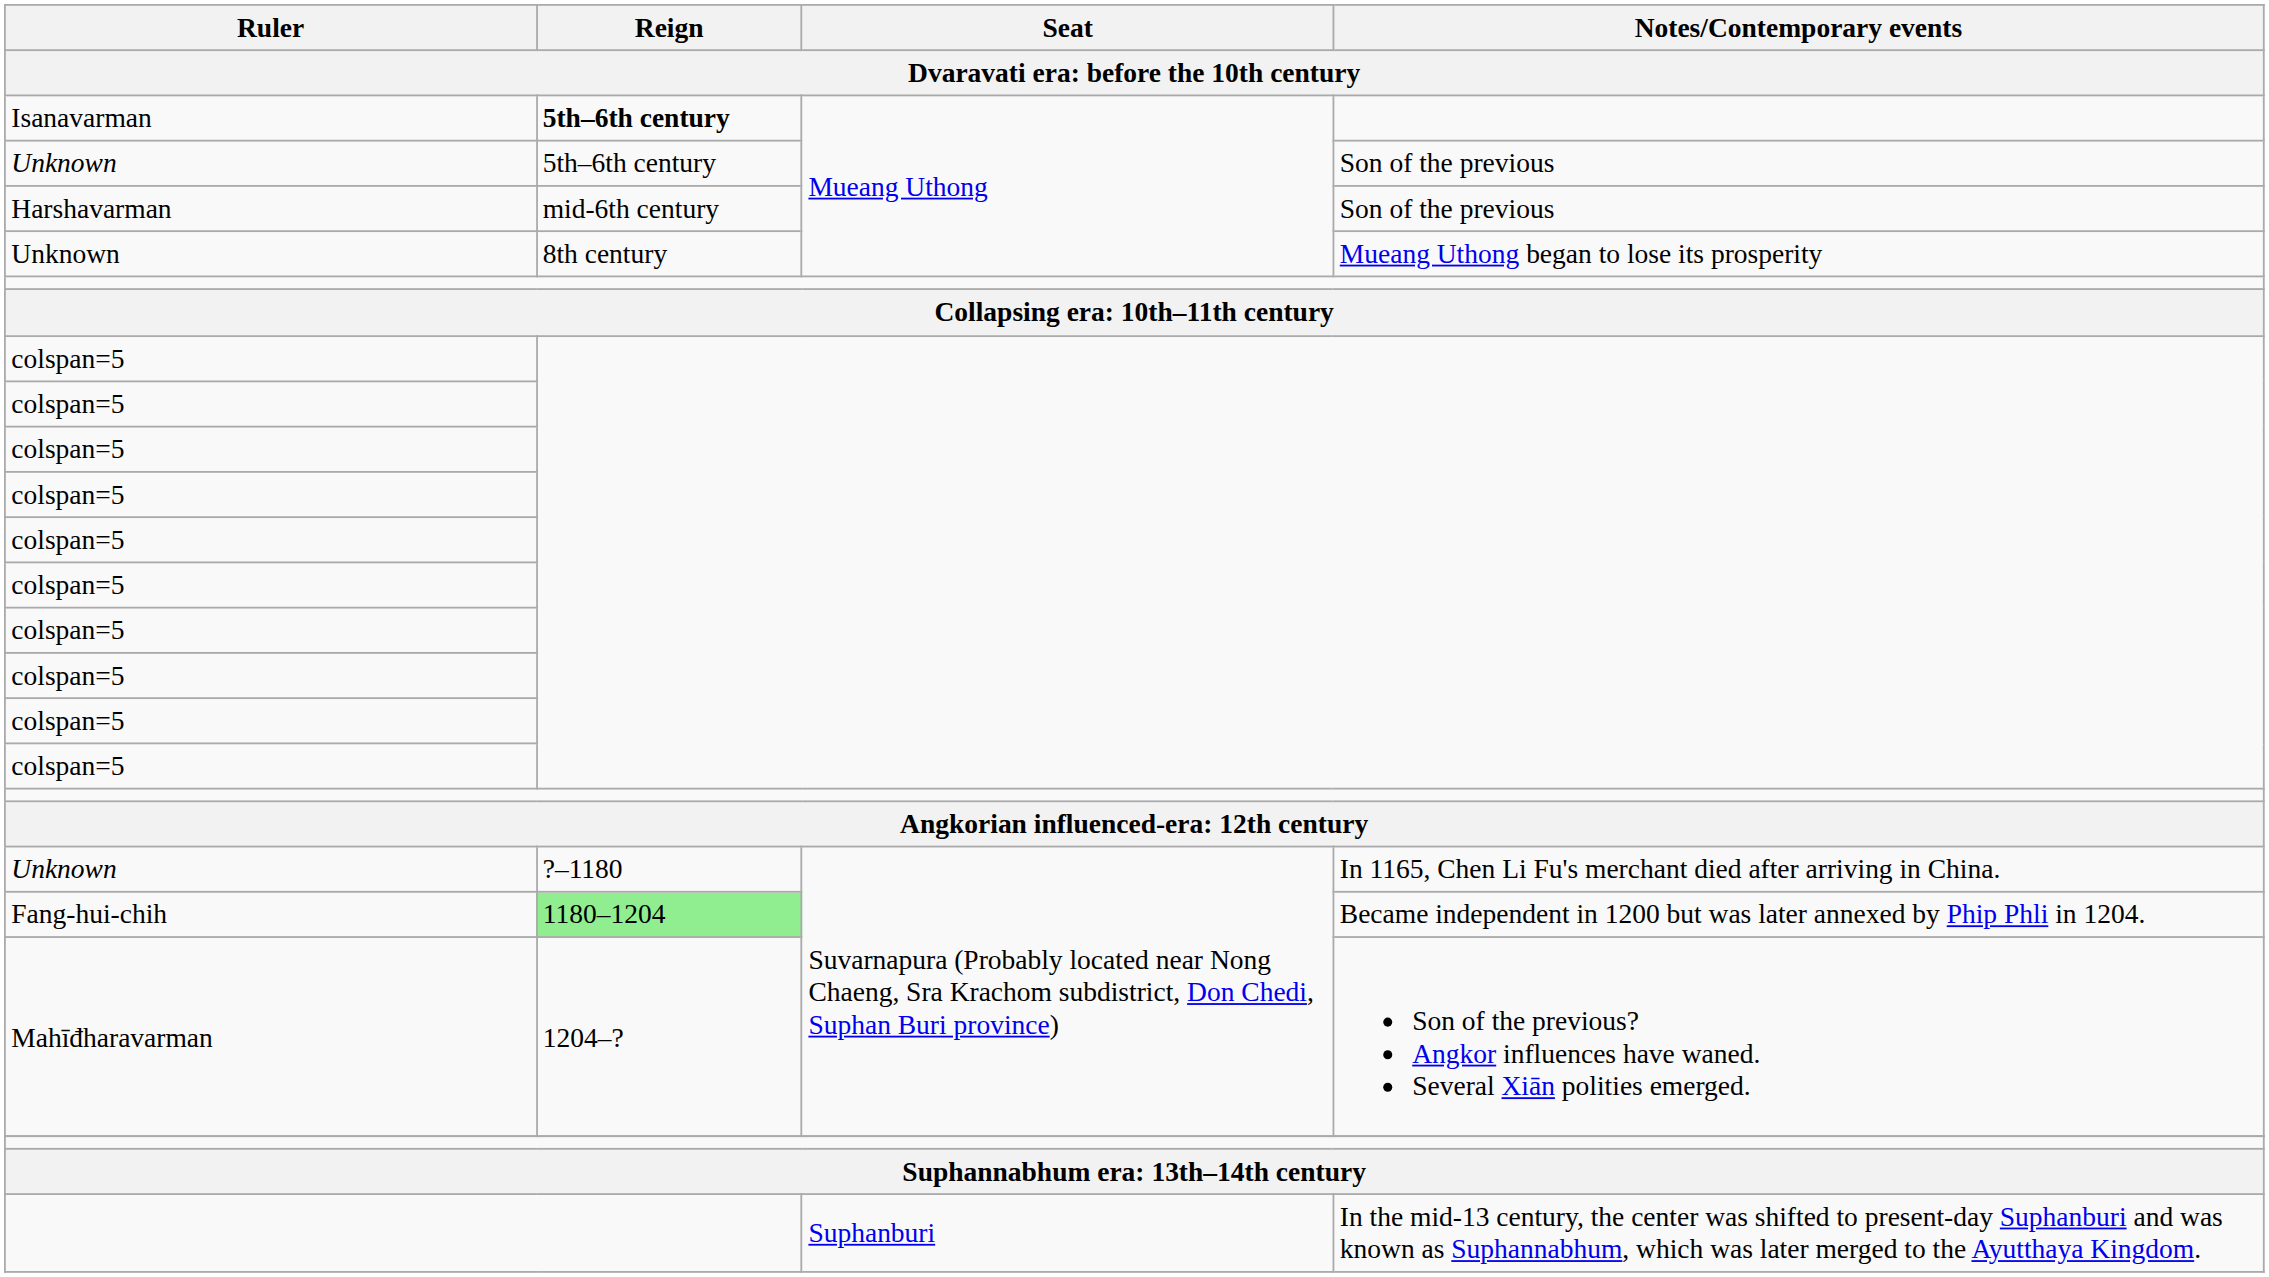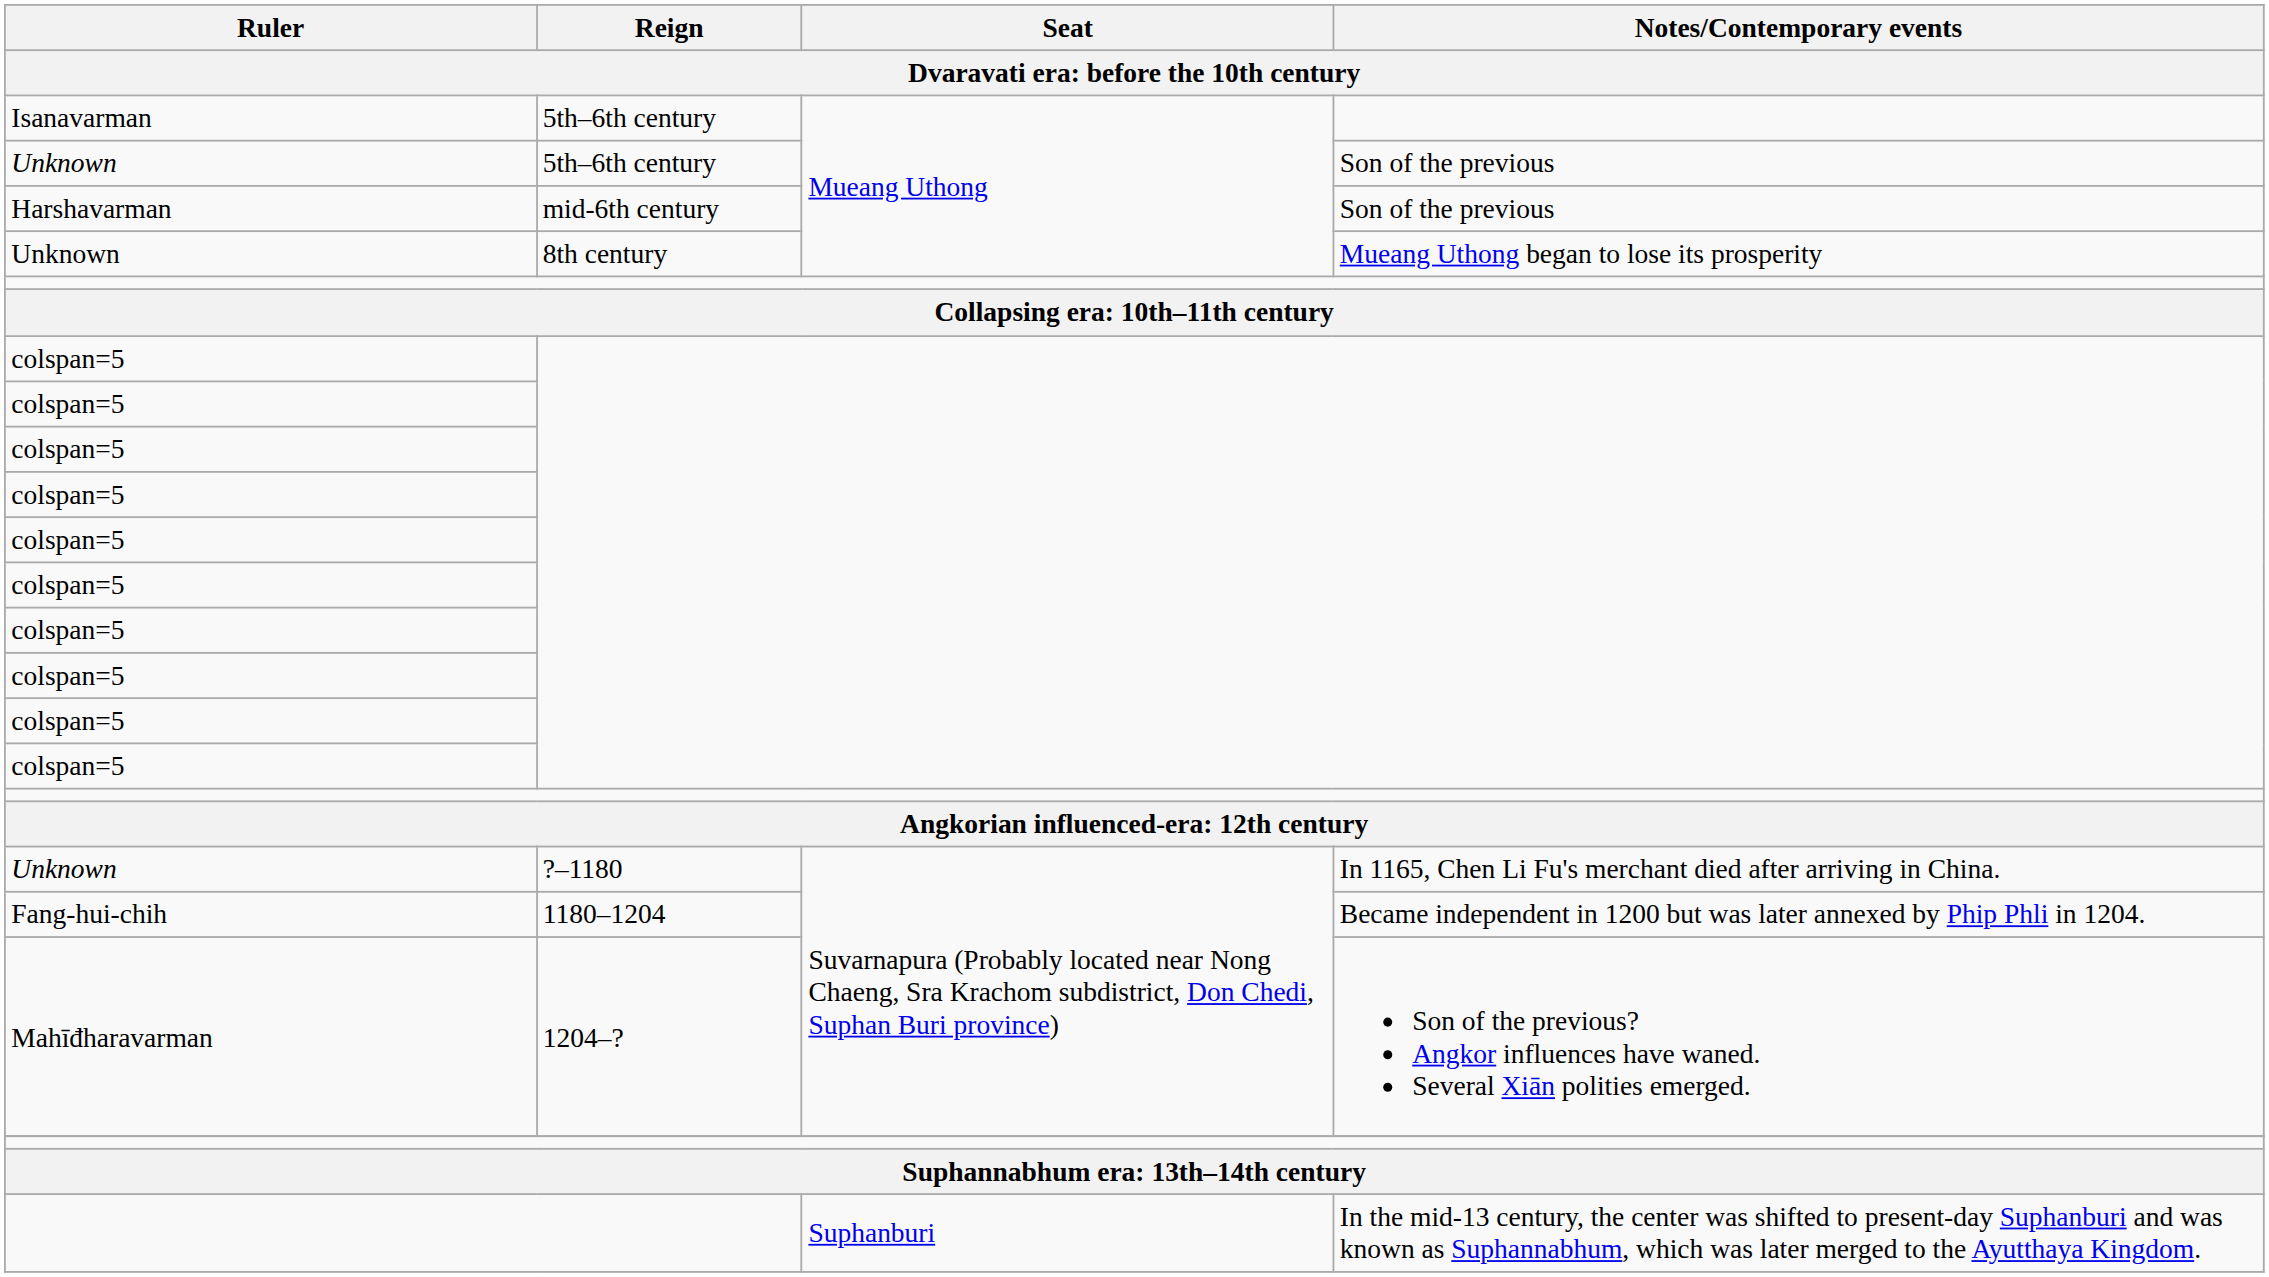(636, 118) bold -> (629, 118) normal
(604, 914) lightgreen background -> (604, 914) no background
